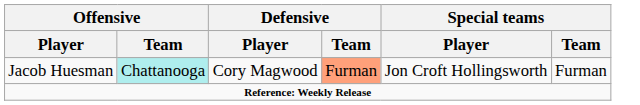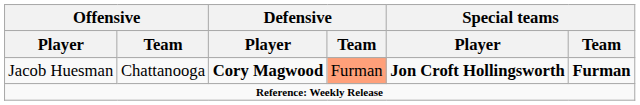(163, 70) paleturquoise background -> (163, 70) no background
(265, 70) normal -> (268, 70) bold
(466, 70) normal -> (477, 70) bold
(581, 70) normal -> (601, 70) bold
